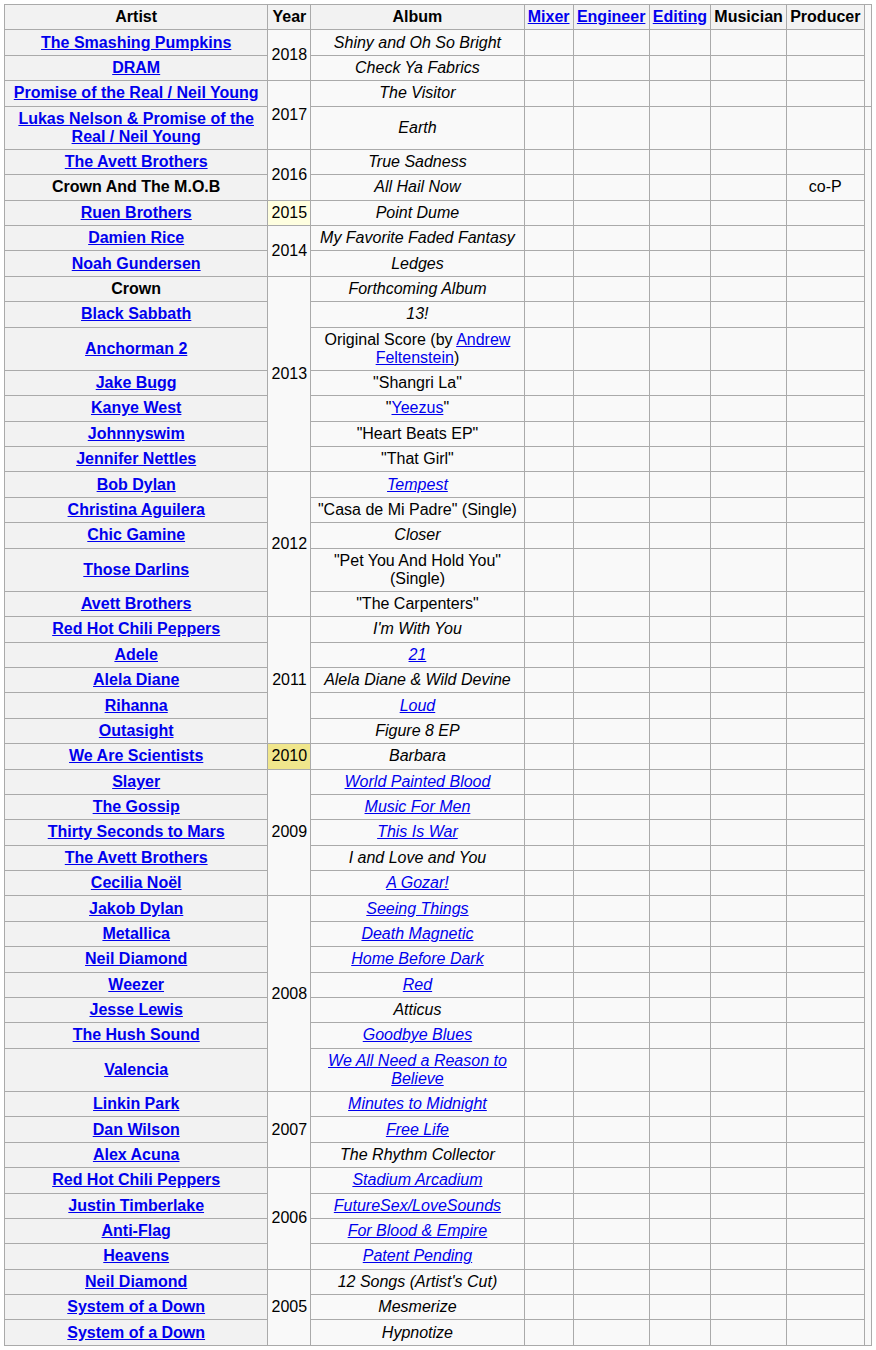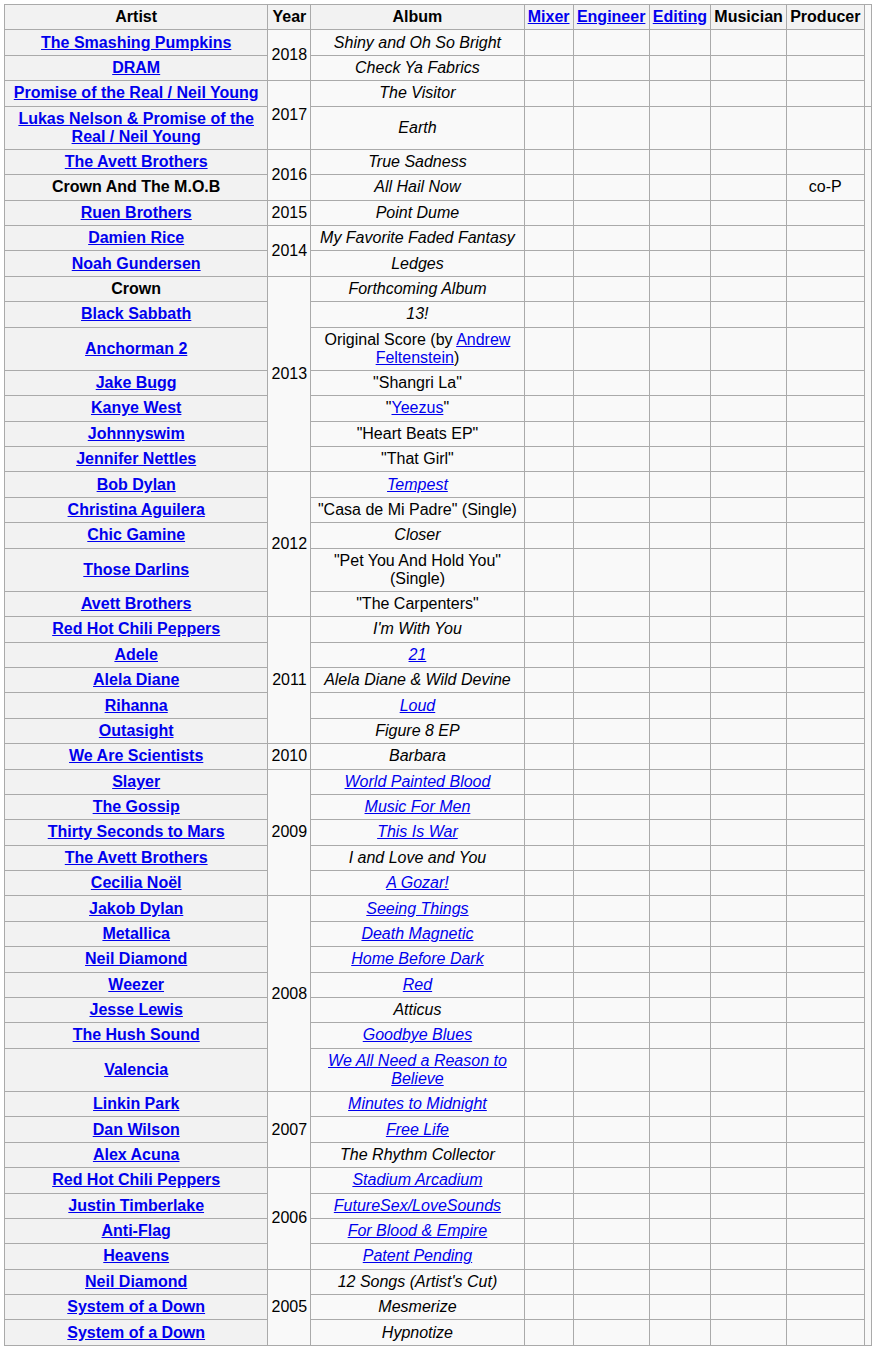(289, 212) lightyellow background -> (289, 212) no background
(289, 756) khaki background -> (289, 756) no background
